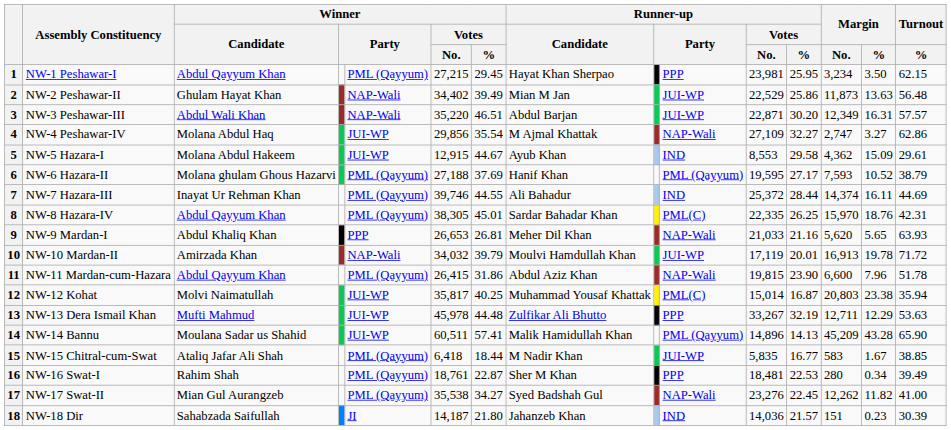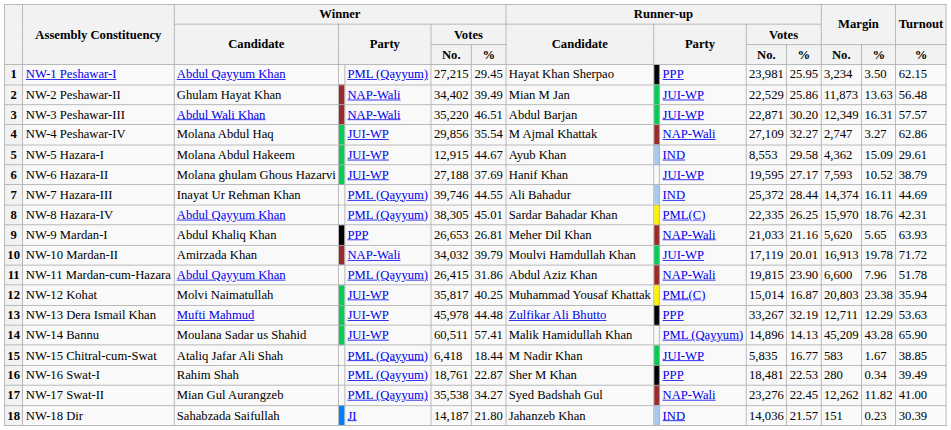(388, 174) PML (Qayyum) -> (368, 174) JUI-WP
(703, 174) PML (Qayyum) -> (683, 174) JUI-WP
